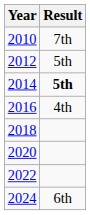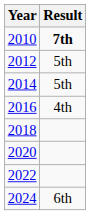(63, 38) normal -> (63, 38) bold
(63, 84) bold -> (63, 84) normal
